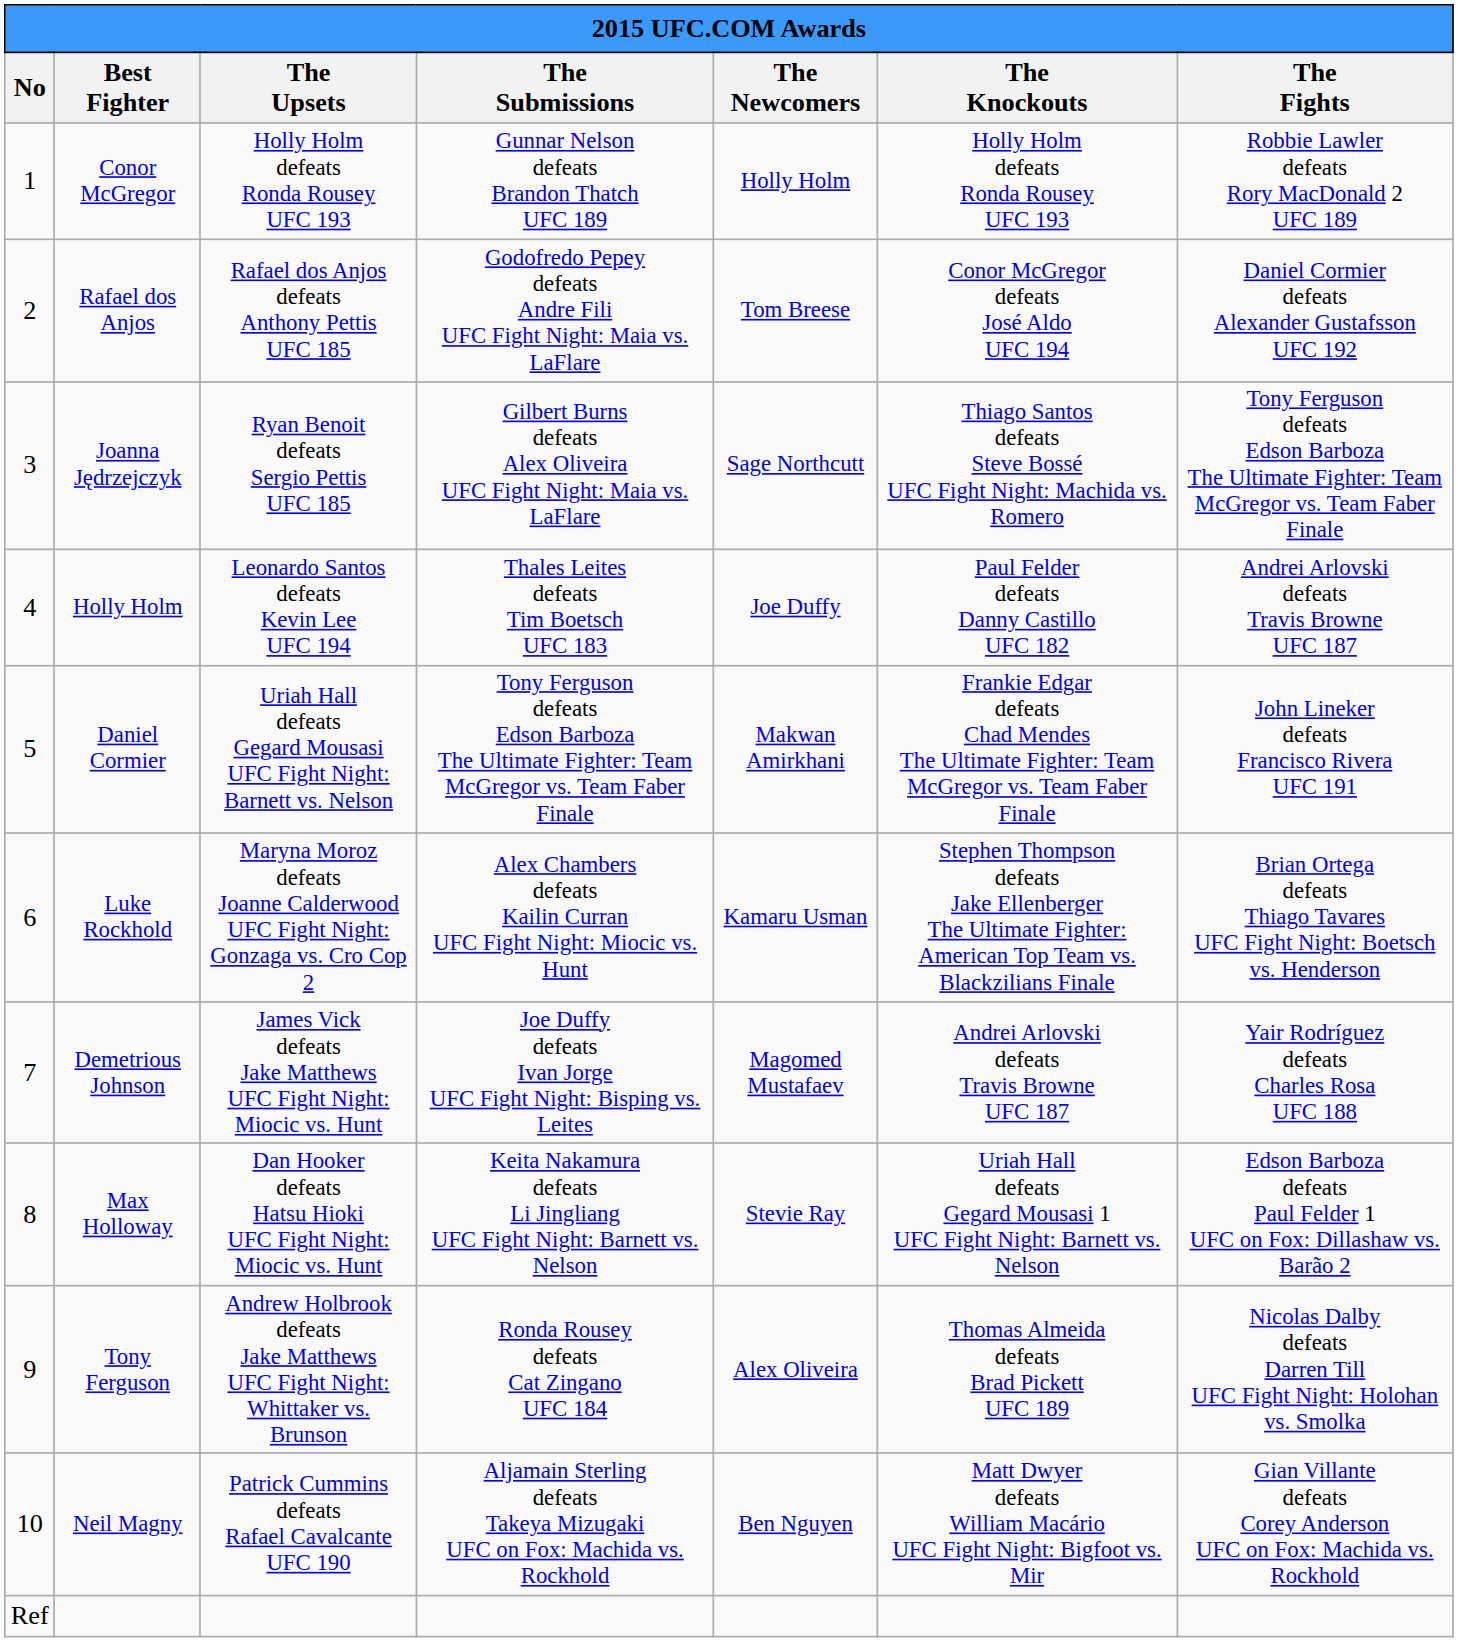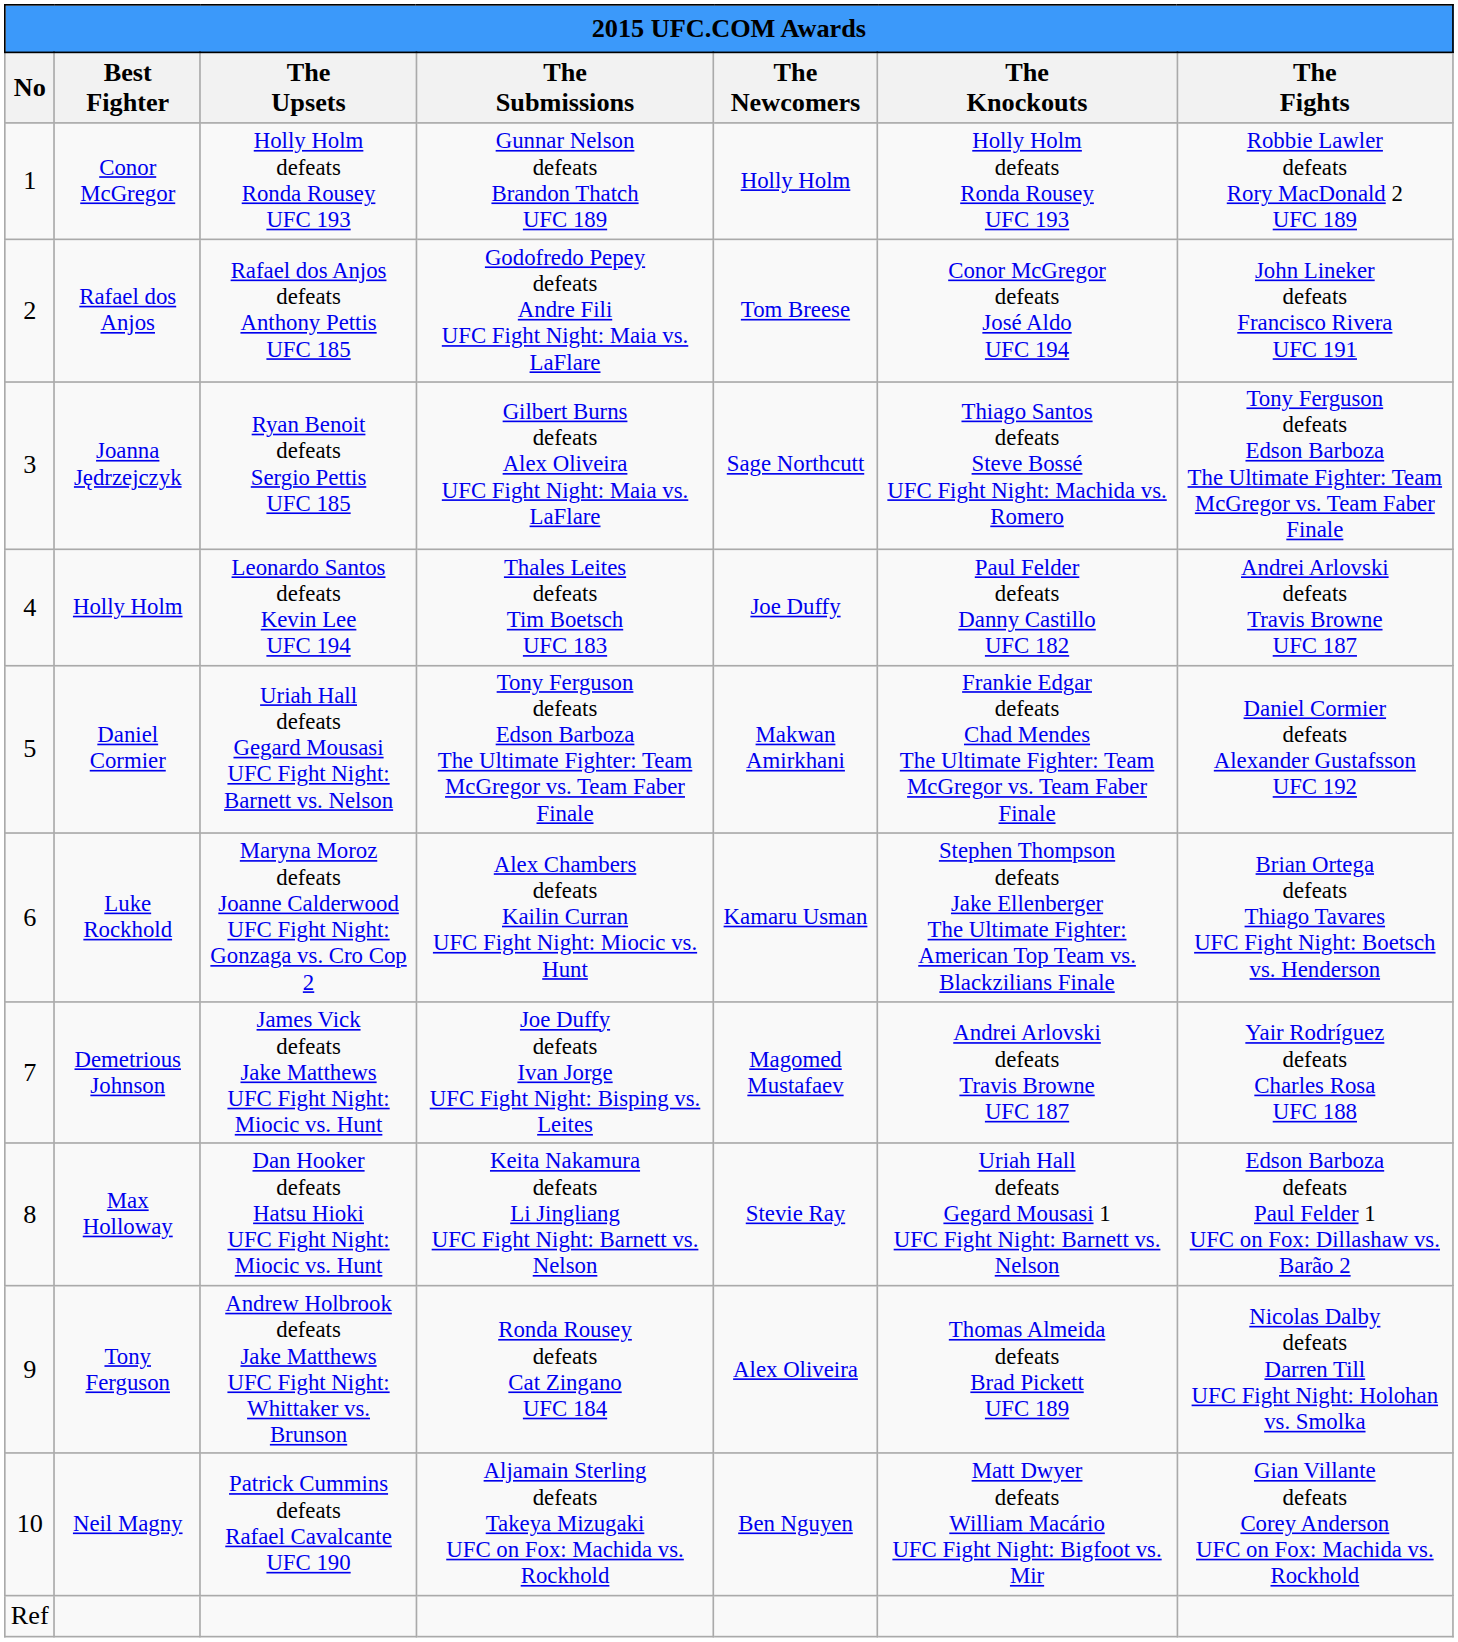(1315, 309) Daniel Cormier defeats Alexander Gustafsson UFC 192 -> (1315, 309) John Lineker defeats Francisco Rivera UFC 191
(1315, 748) John Lineker defeats Francisco Rivera UFC 191 -> (1315, 748) Daniel Cormier defeats Alexander Gustafsson UFC 192
